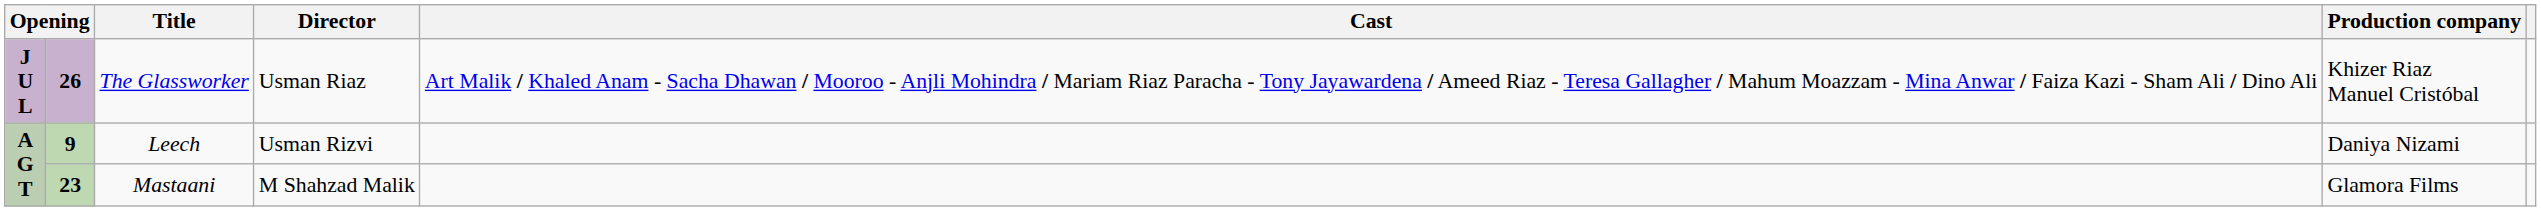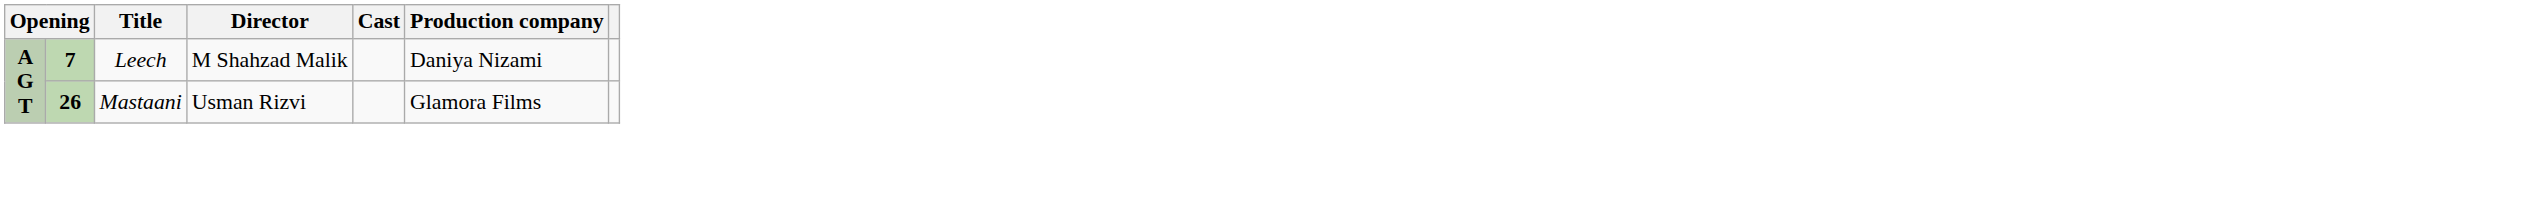- row: (174, 80)
(70, 143) 9 -> (70, 59) 7
(316, 143) Usman Rizvi -> (270, 59) M Shahzad Malik
(70, 185) 23 -> (70, 101) 26
(337, 185) M Shahzad Malik -> (249, 101) Usman Rizvi
